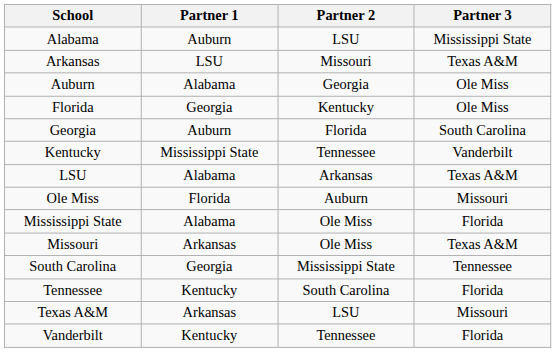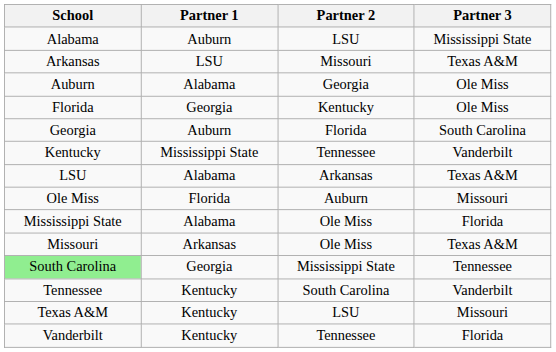(73, 267) no background -> (73, 267) lightgreen background
(482, 289) Florida -> (482, 289) Vanderbilt
(209, 312) Arkansas -> (209, 312) Kentucky
